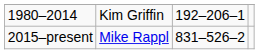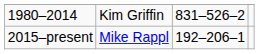(210, 15) 192–206–1 -> (210, 15) 831–526–2
(210, 37) 831–526–2 -> (210, 37) 192–206–1
